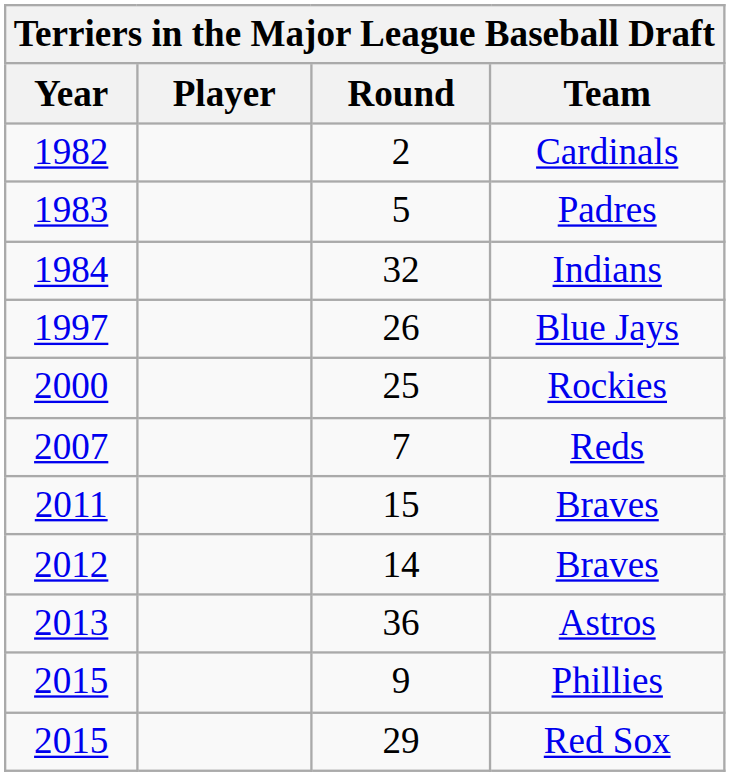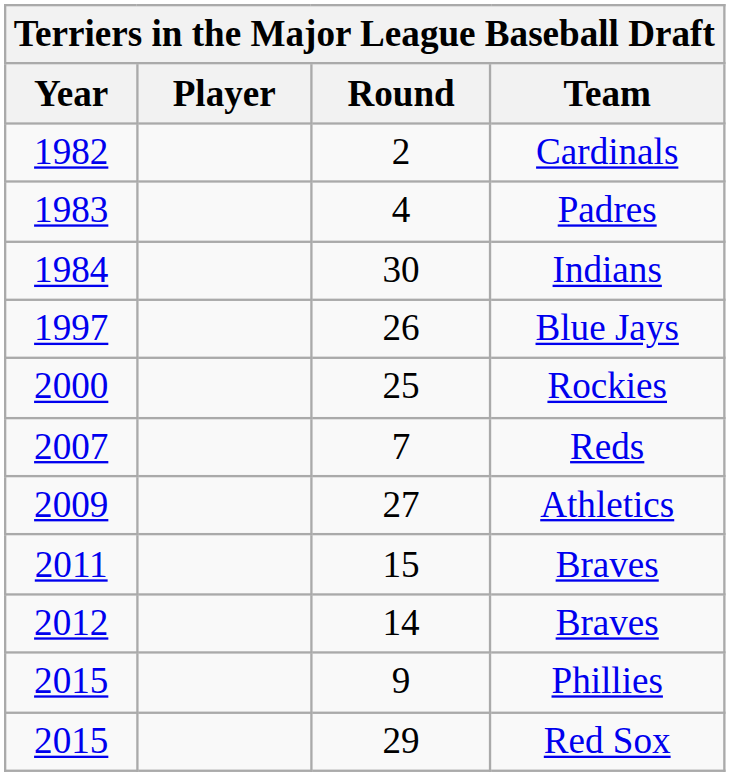(401, 210) 5 -> (401, 210) 4
(401, 269) 32 -> (401, 269) 30
+ row: (71, 504)
- row: (71, 622)
